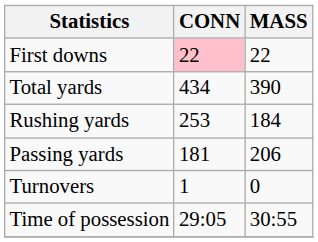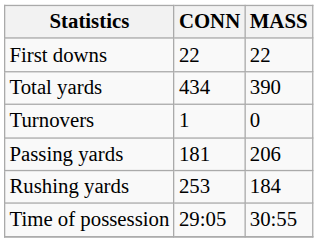(189, 54) pink background -> (189, 54) no background
rows swapped: (69, 120) <-> (52, 186)
